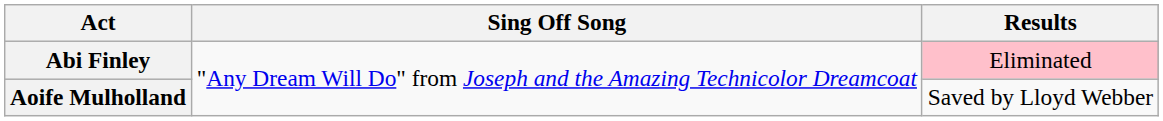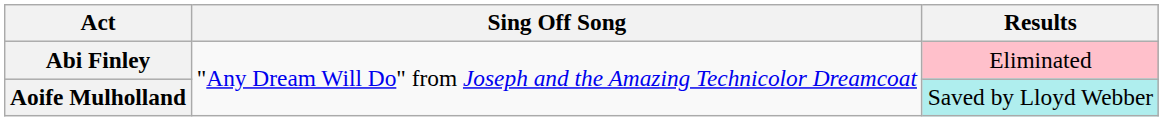(1040, 97) no background -> (1040, 97) paleturquoise background
